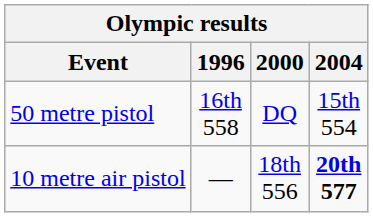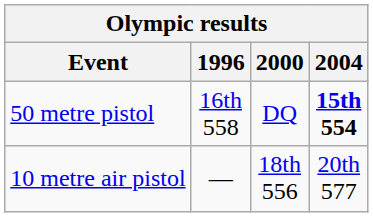(339, 113) normal -> (339, 113) bold
(339, 178) bold -> (339, 178) normal
